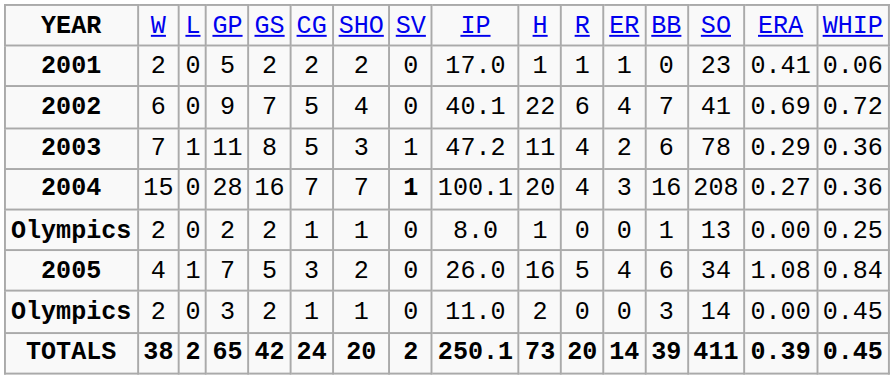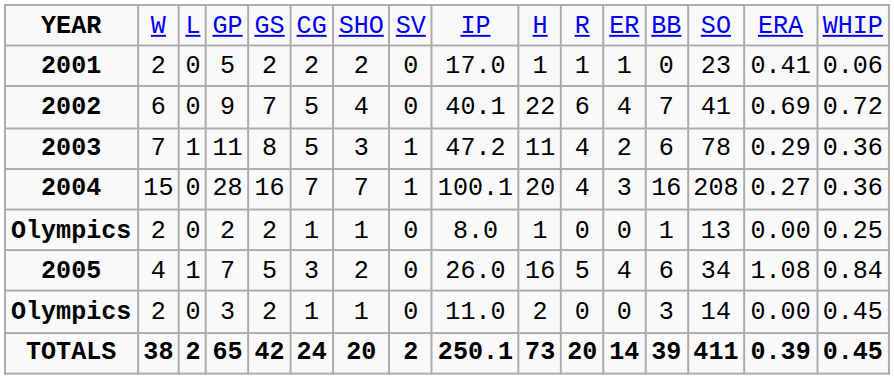(411, 189) bold -> (411, 189) normal
